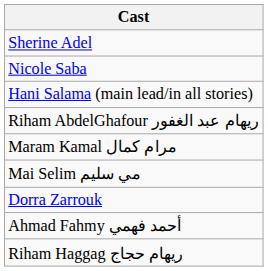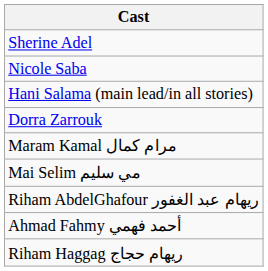(134, 120) Riham AbdelGhafour ريهام عبد الغفور -> (55, 119) Dorra Zarrouk
(55, 199) Dorra Zarrouk -> (134, 199) Riham AbdelGhafour ريهام عبد الغفور
